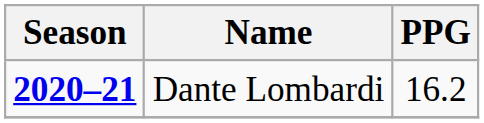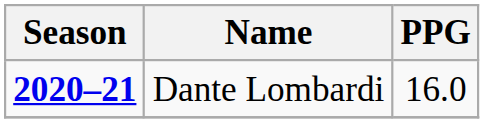(436, 88) 16.2 -> (436, 88) 16.0
